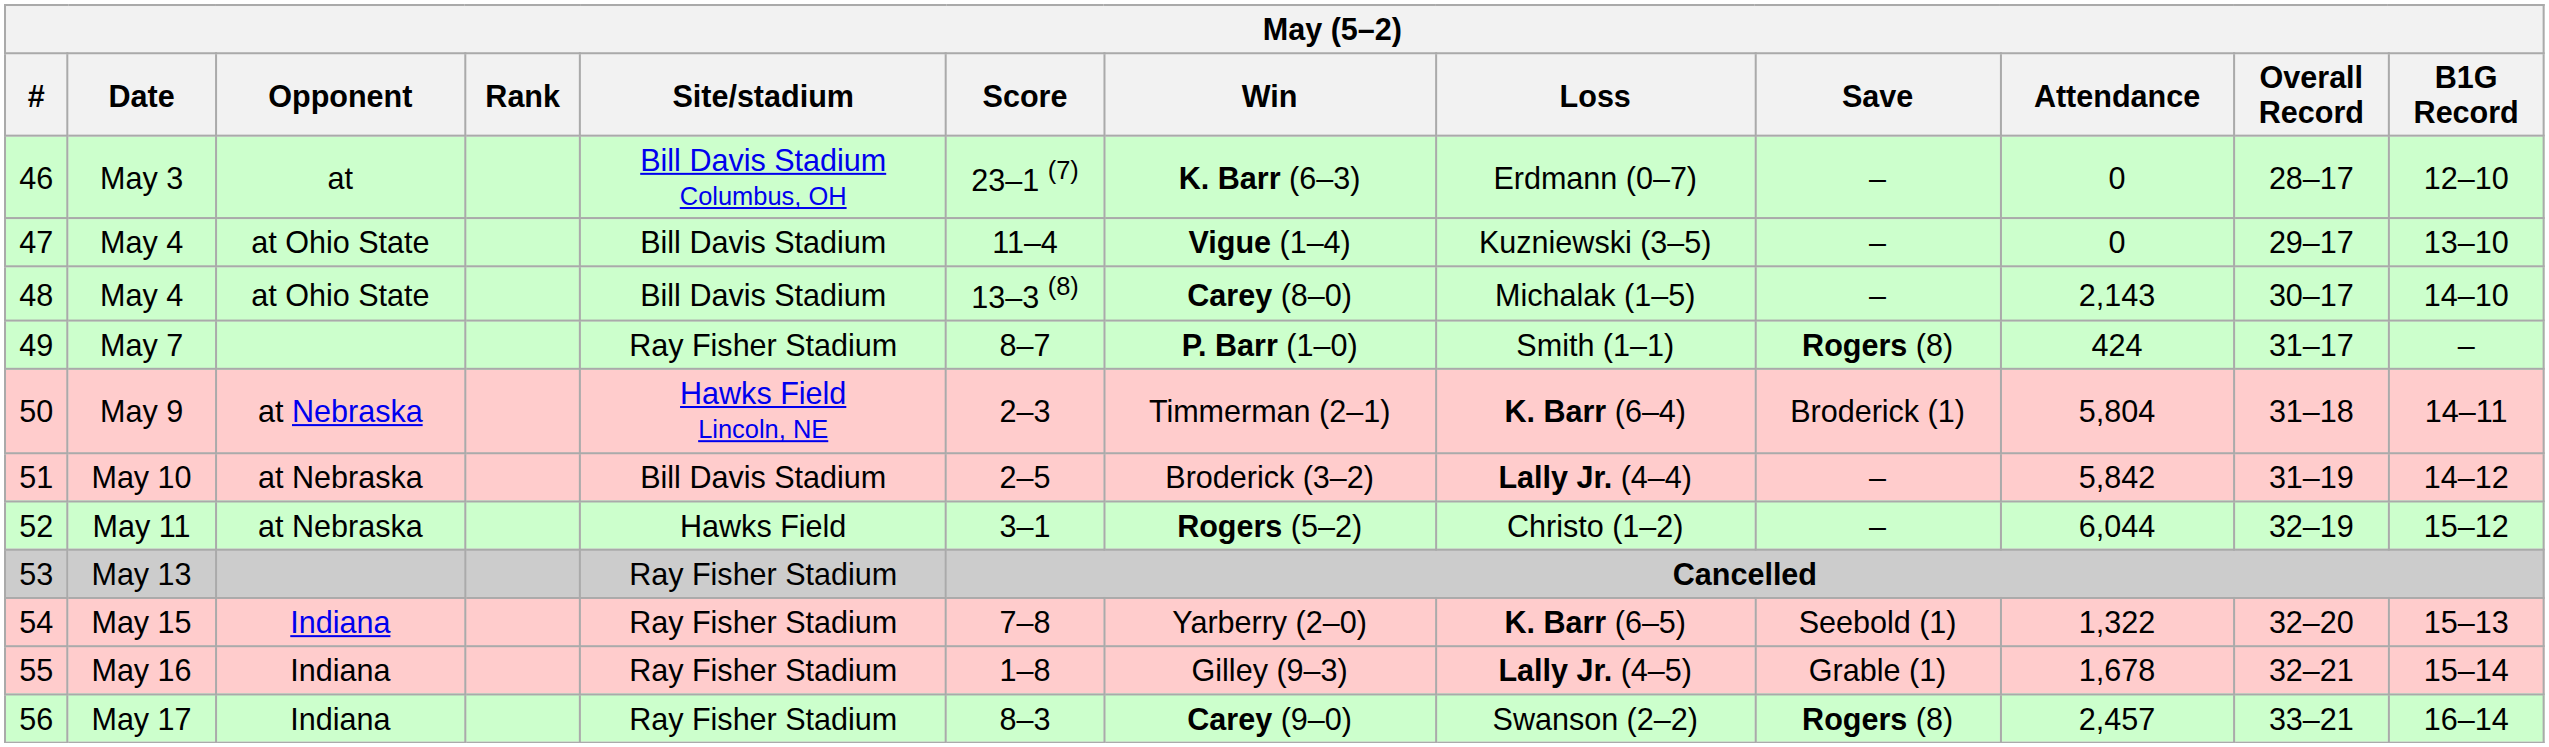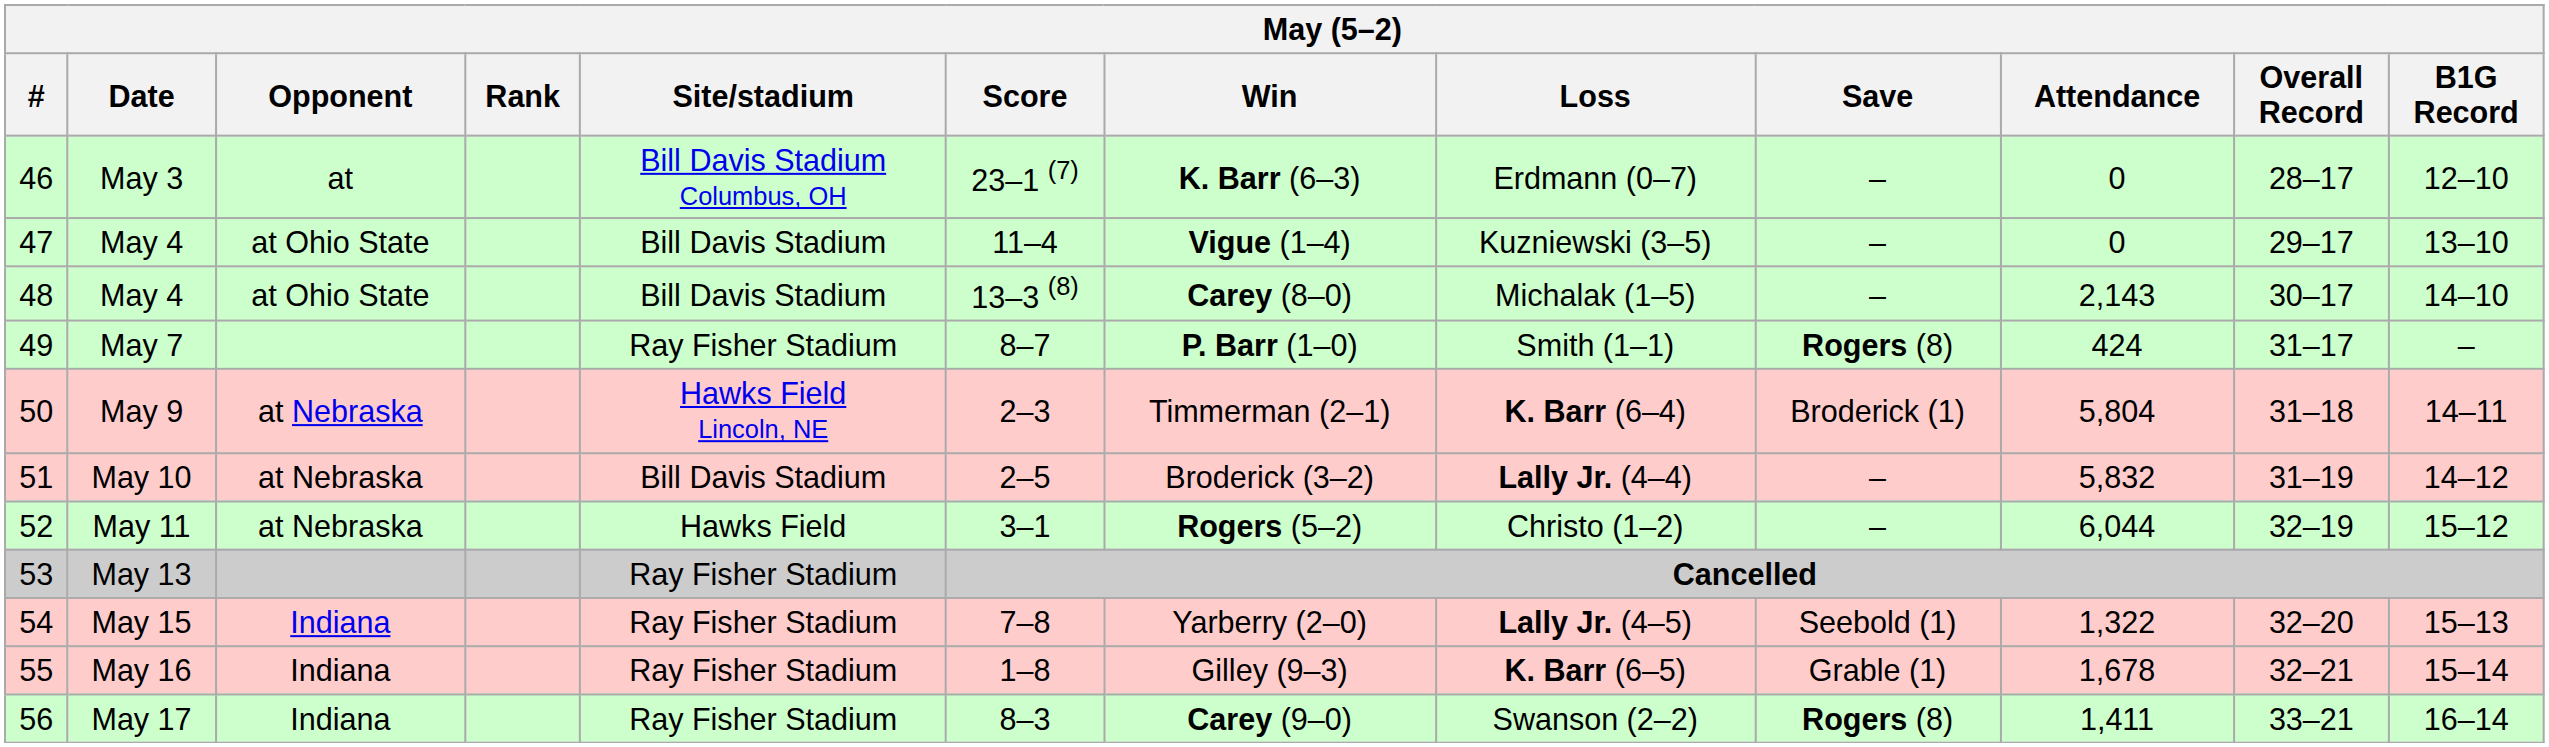(2117, 476) 5,842 -> (2117, 476) 5,832
(1595, 622) K. Barr (6–5) -> (1595, 622) Lally Jr. (4–5)
(1595, 670) Lally Jr. (4–5) -> (1595, 670) K. Barr (6–5)
(2117, 718) 2,457 -> (2117, 718) 1,411
